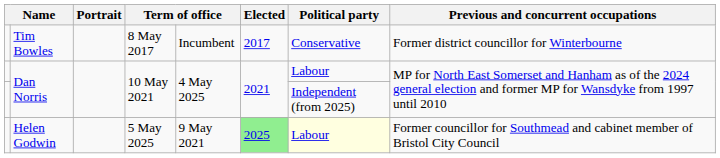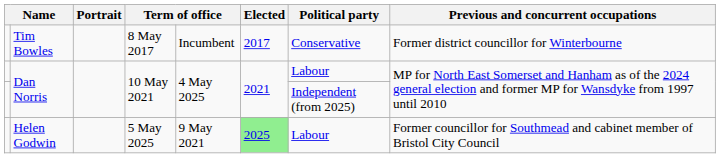(310, 135) lightyellow background -> (310, 135) no background
